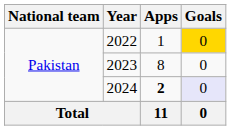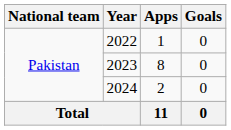(203, 40) gold background -> (203, 40) no background
(161, 88) bold -> (161, 88) normal
(203, 88) lavender background -> (203, 88) no background
